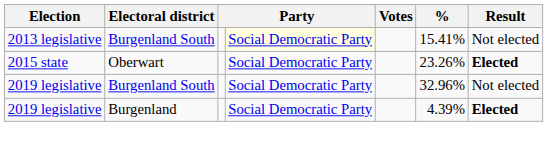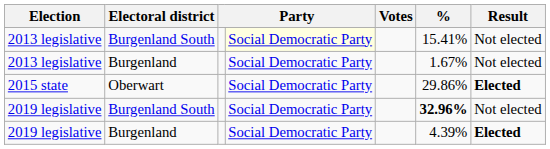+ row: (55, 62)
(442, 62) 23.26% -> (445, 86) 29.86%
(442, 86) normal -> (443, 109) bold
